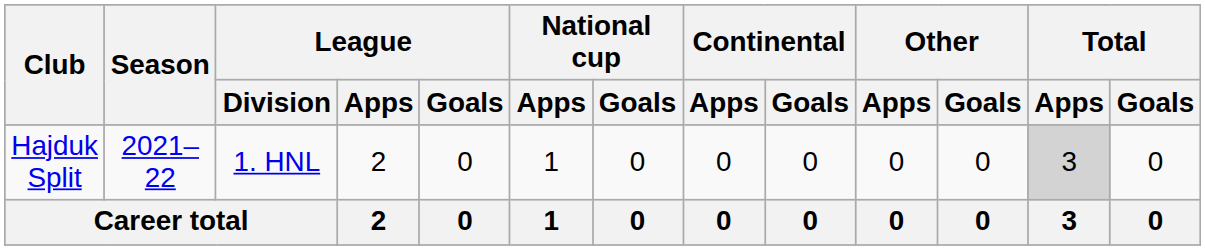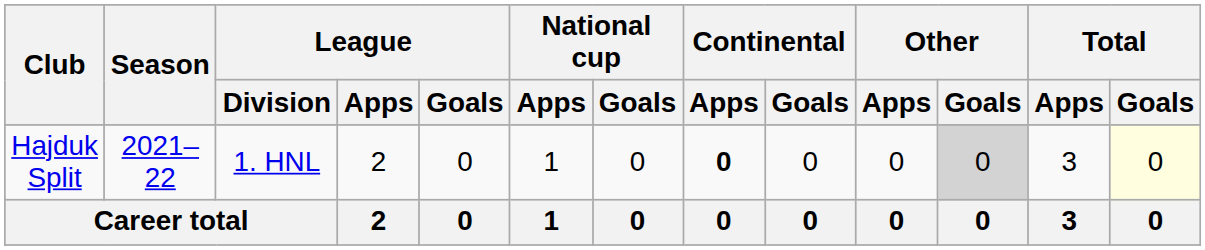(724, 161) normal -> (724, 161) bold
(983, 161) no background -> (983, 161) lightgrey background
(1069, 161) lightgrey background -> (1069, 161) no background
(1155, 161) no background -> (1155, 161) lightyellow background
